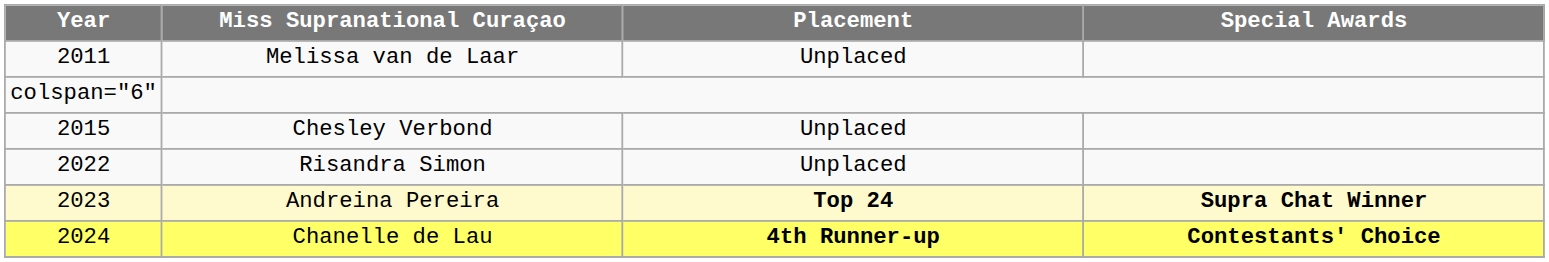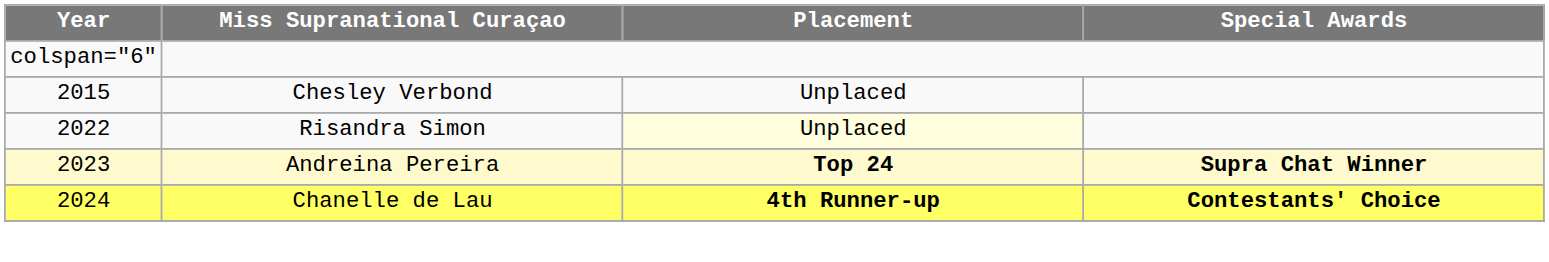- row: (84, 59)
(853, 167) no background -> (853, 131) lightyellow background
